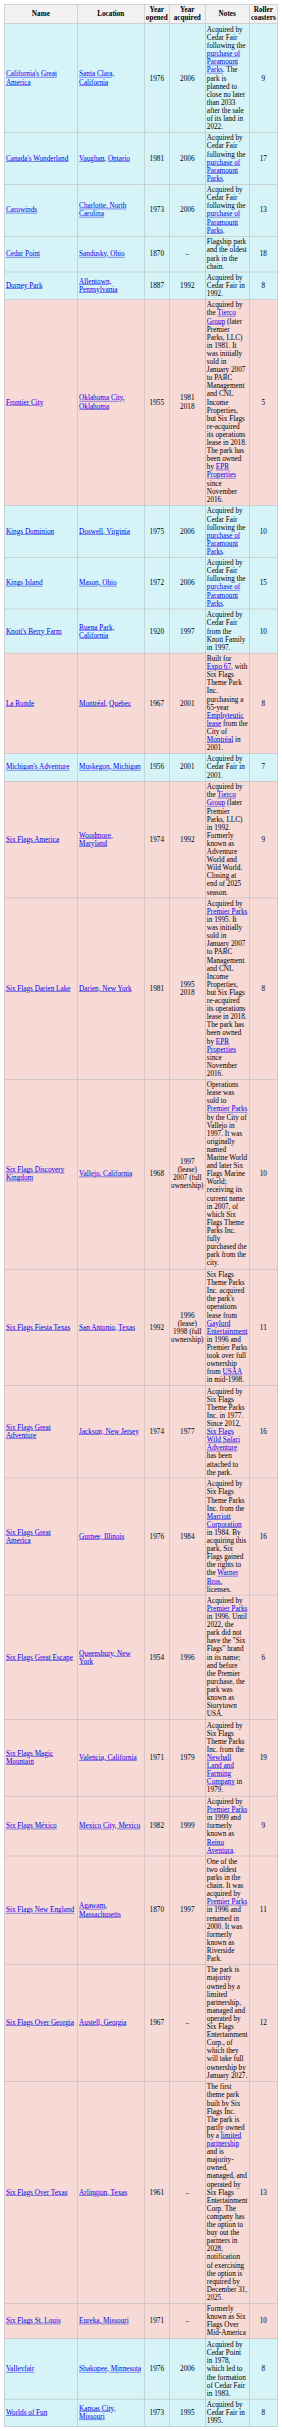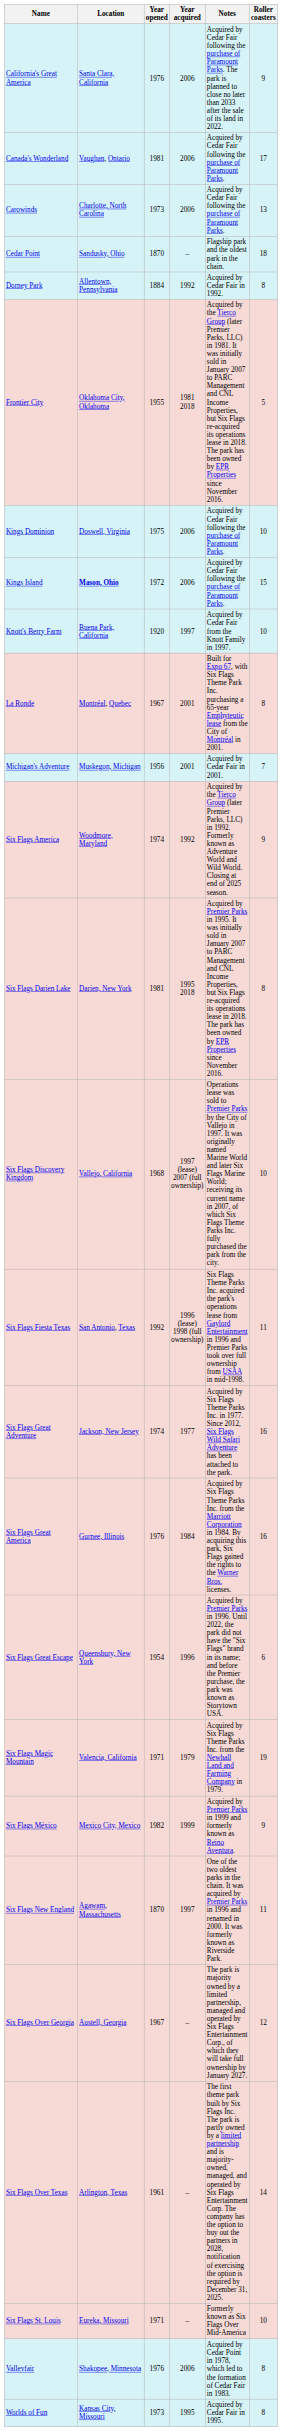(157, 286) 1887 -> (157, 286) 1884
(98, 583) normal -> (99, 583) bold
(263, 2192) 13 -> (263, 2192) 14
